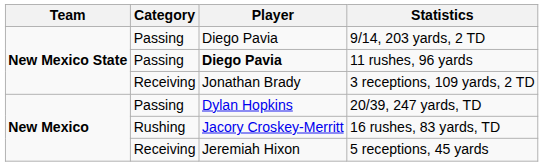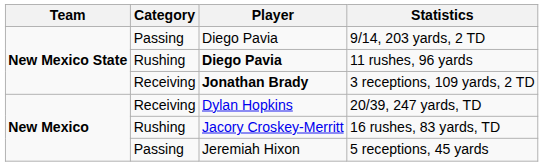(159, 60) Passing -> (160, 60) Rushing
(251, 82) normal -> (255, 82) bold
(159, 105) Passing -> (165, 105) Receiving
(165, 149) Receiving -> (159, 149) Passing
